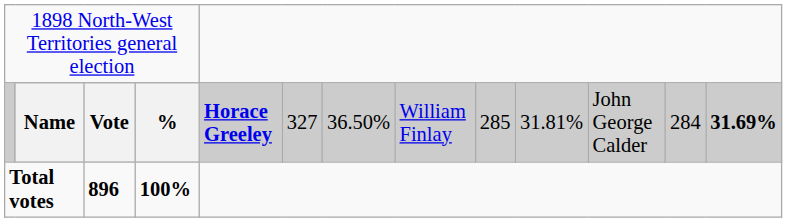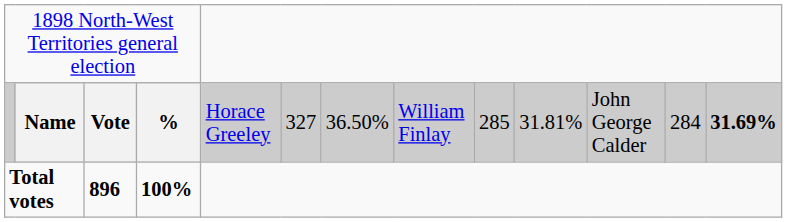(238, 122) bold -> (238, 122) normal
